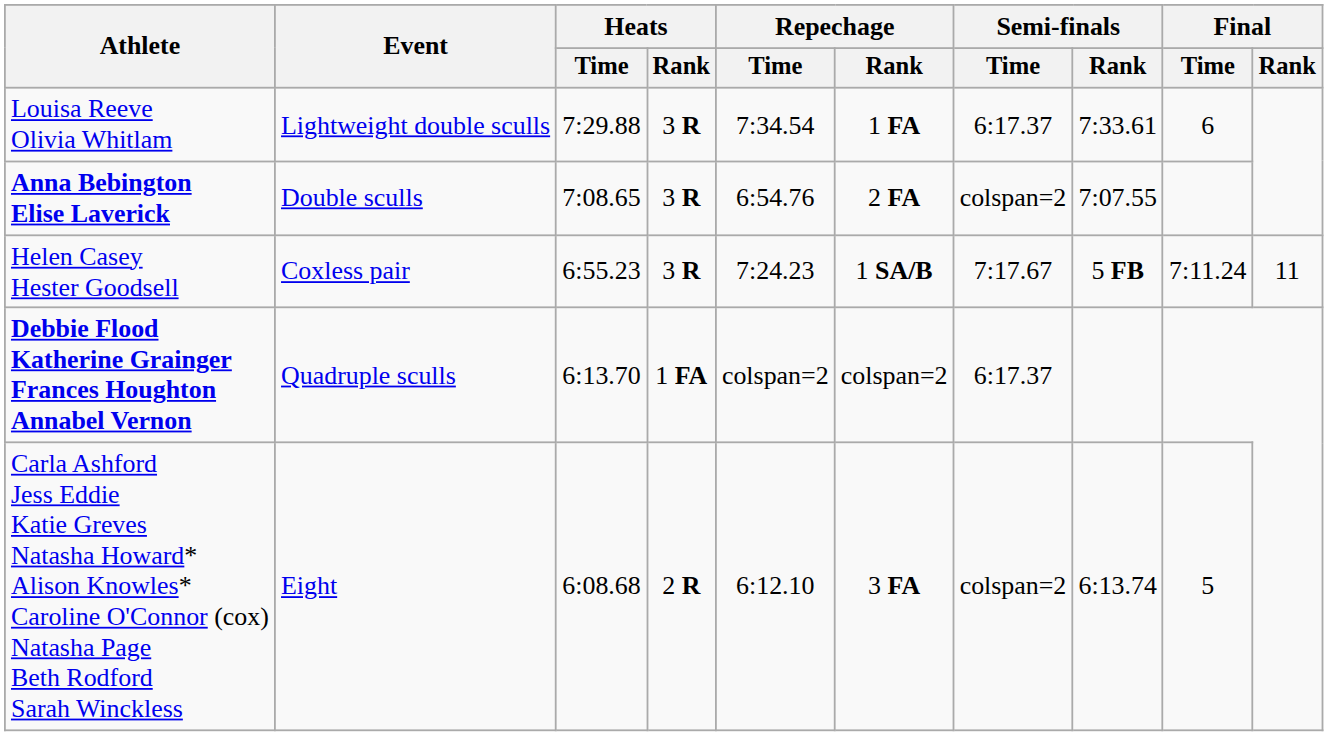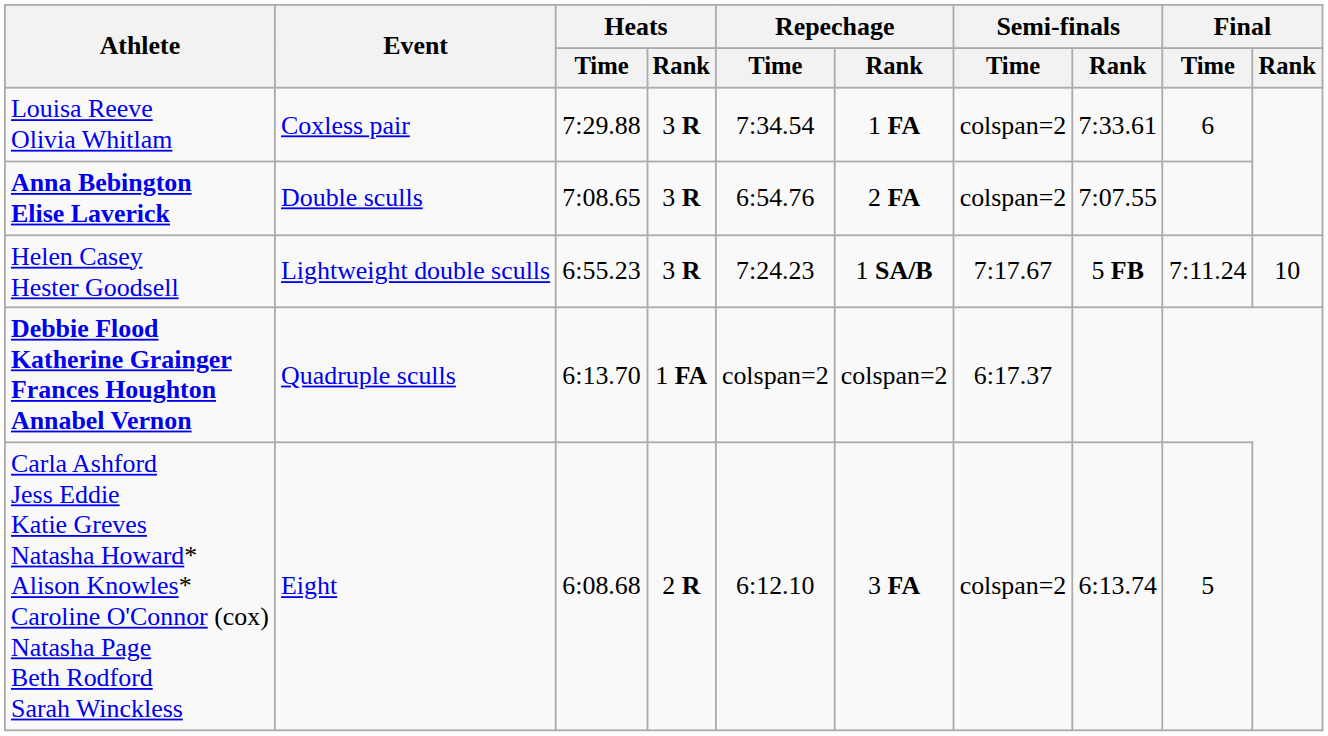(416, 124) Lightweight double sculls -> (345, 124) Coxless pair
(1013, 124) 6:17.37 -> (1013, 124) colspan=2
(345, 271) Coxless pair -> (416, 271) Lightweight double sculls
(1287, 271) 11 -> (1287, 271) 10
